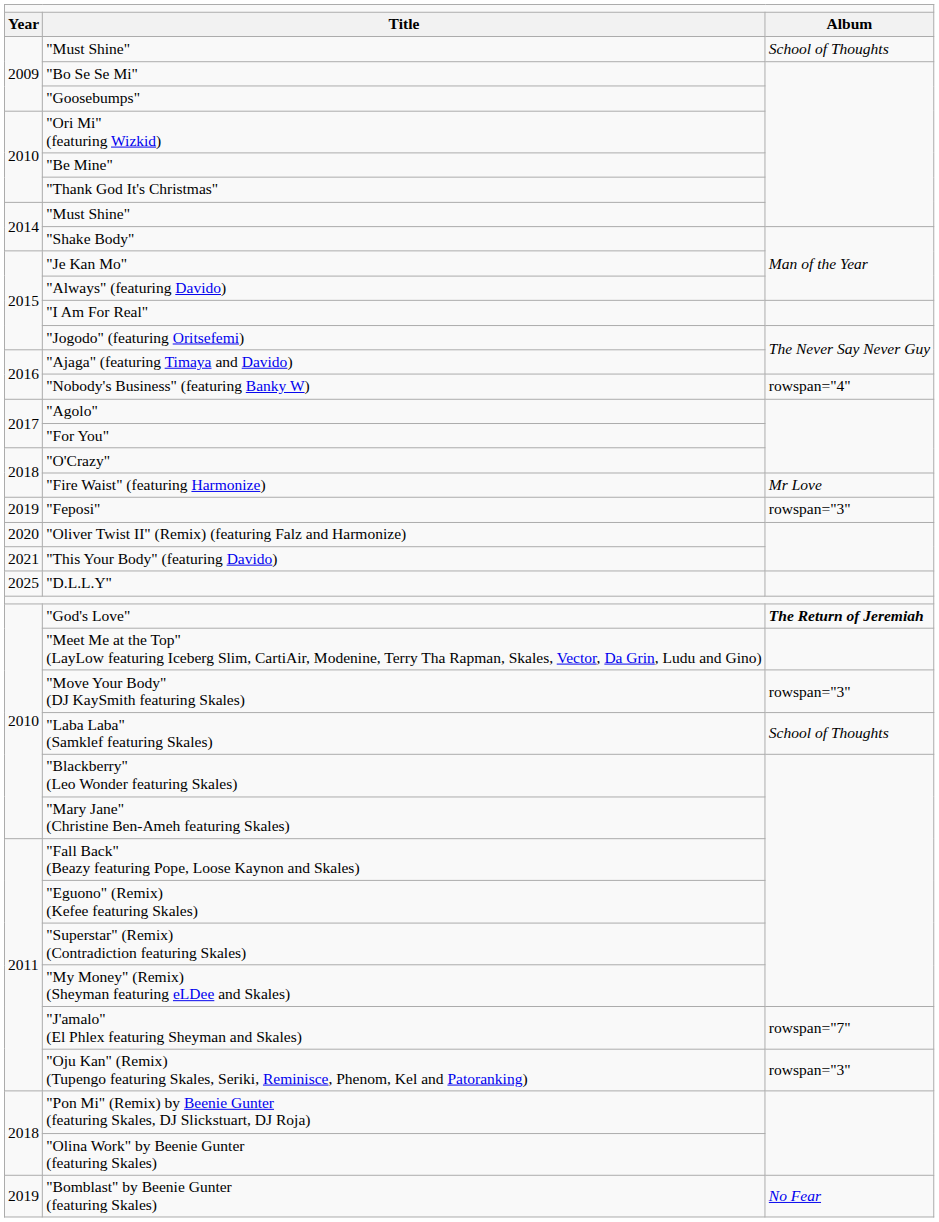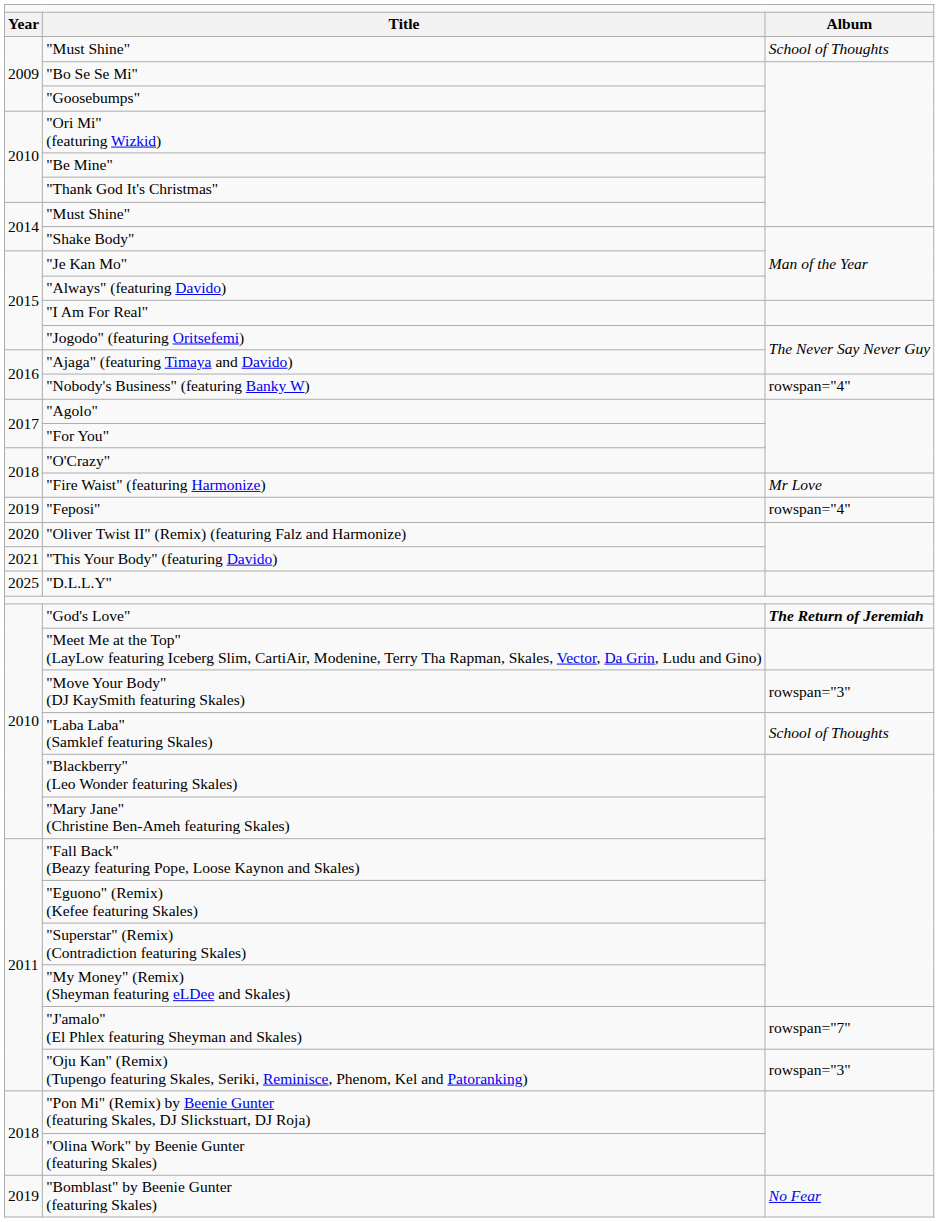(810, 509) rowspan="3" -> (810, 509) rowspan="4"
